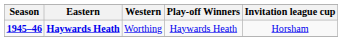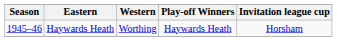(24, 28) bold -> (24, 28) normal
(83, 28) bold -> (80, 28) normal
